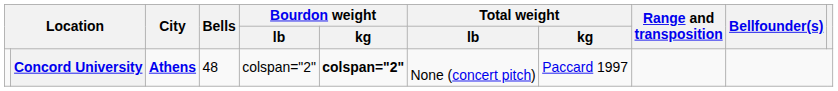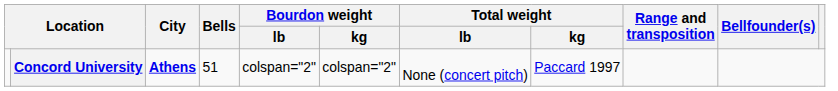(210, 67) 48 -> (210, 67) 51
(363, 67) bold -> (359, 67) normal
